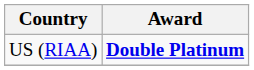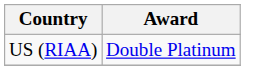(175, 49) bold -> (171, 49) normal
